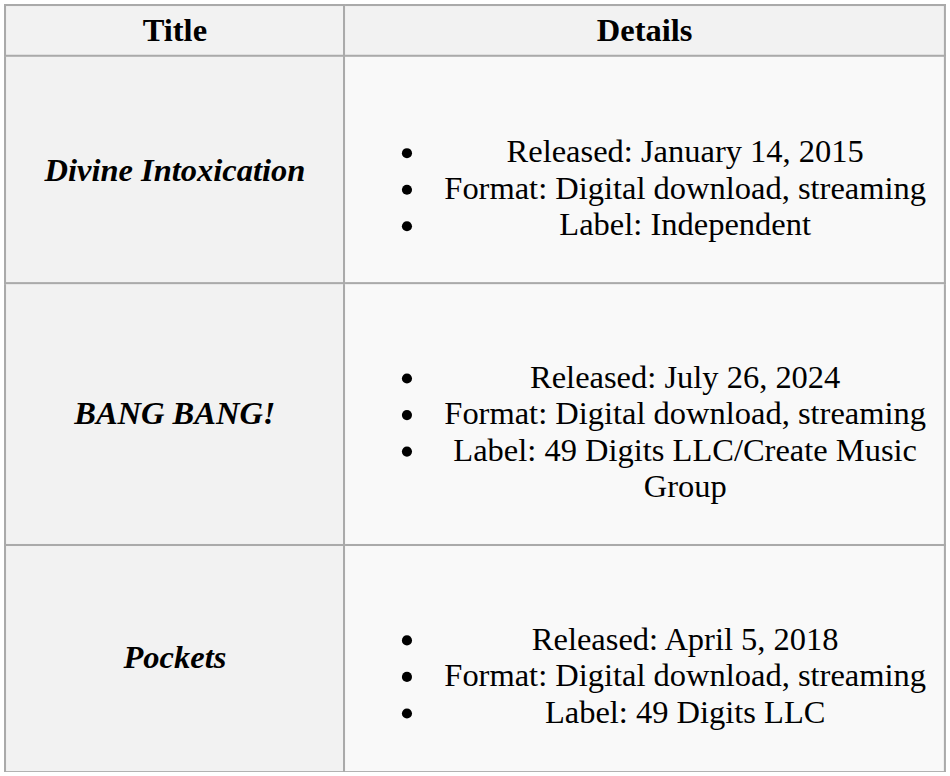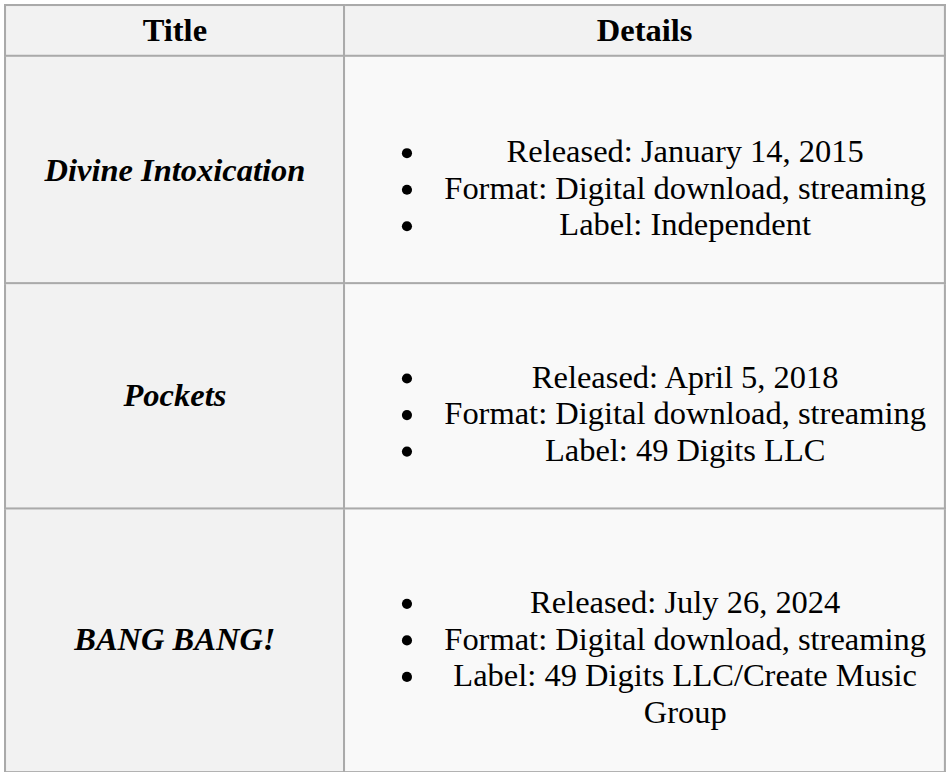rows swapped: (175, 657) <-> (175, 413)
